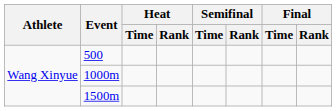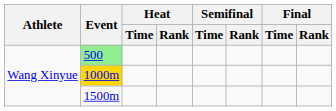(93, 55) no background -> (93, 55) lightgreen background
(101, 75) no background -> (101, 75) gold background
